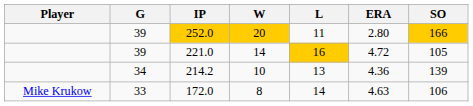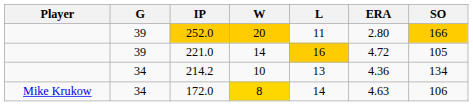(438, 71) 139 -> (438, 71) 134
(140, 91) 33 -> (140, 91) 34
(259, 91) no background -> (259, 91) gold background
